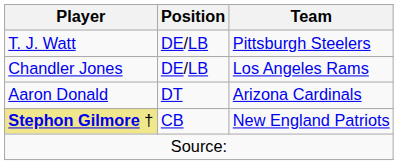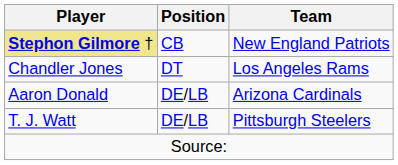rows swapped: (81, 120) <-> (42, 43)
(184, 69) DE/LB -> (172, 69) DT
(172, 95) DT -> (184, 95) DE/LB
